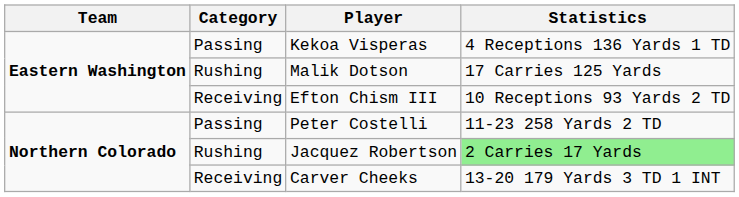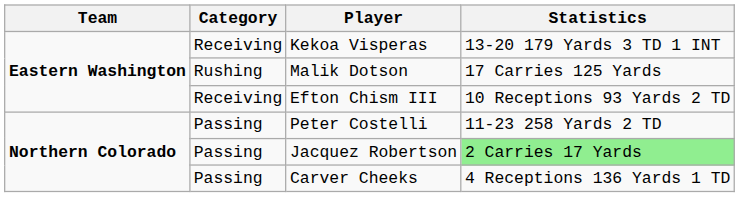(228, 45) Passing -> (238, 45) Receiving
(598, 45) 4 Receptions 136 Yards 1 TD -> (593, 45) 13-20 179 Yards 3 TD 1 INT
(228, 152) Rushing -> (228, 152) Passing
(238, 179) Receiving -> (228, 179) Passing
(593, 179) 13-20 179 Yards 3 TD 1 INT -> (598, 179) 4 Receptions 136 Yards 1 TD
